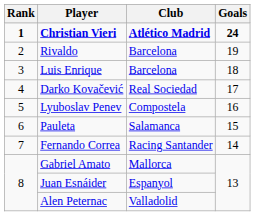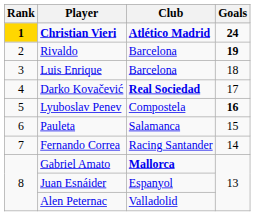(21, 32) no background -> (21, 32) gold background
(233, 51) normal -> (233, 51) bold
(163, 88) normal -> (165, 88) bold
(233, 107) normal -> (233, 107) bold
(150, 164) normal -> (152, 164) bold
